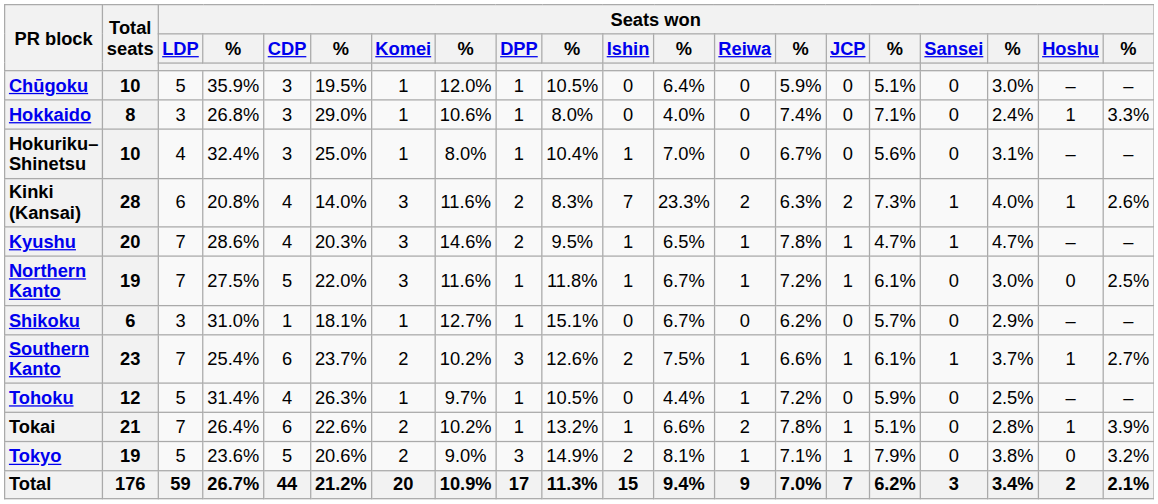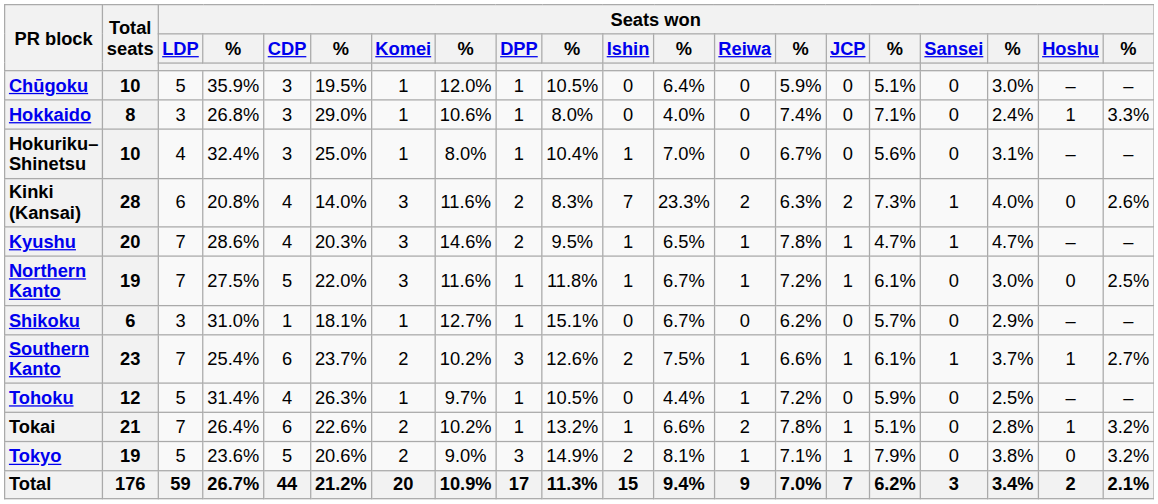(1071, 203) 1 -> (1071, 203) 0
(1128, 427) 3.9% -> (1128, 427) 3.2%
